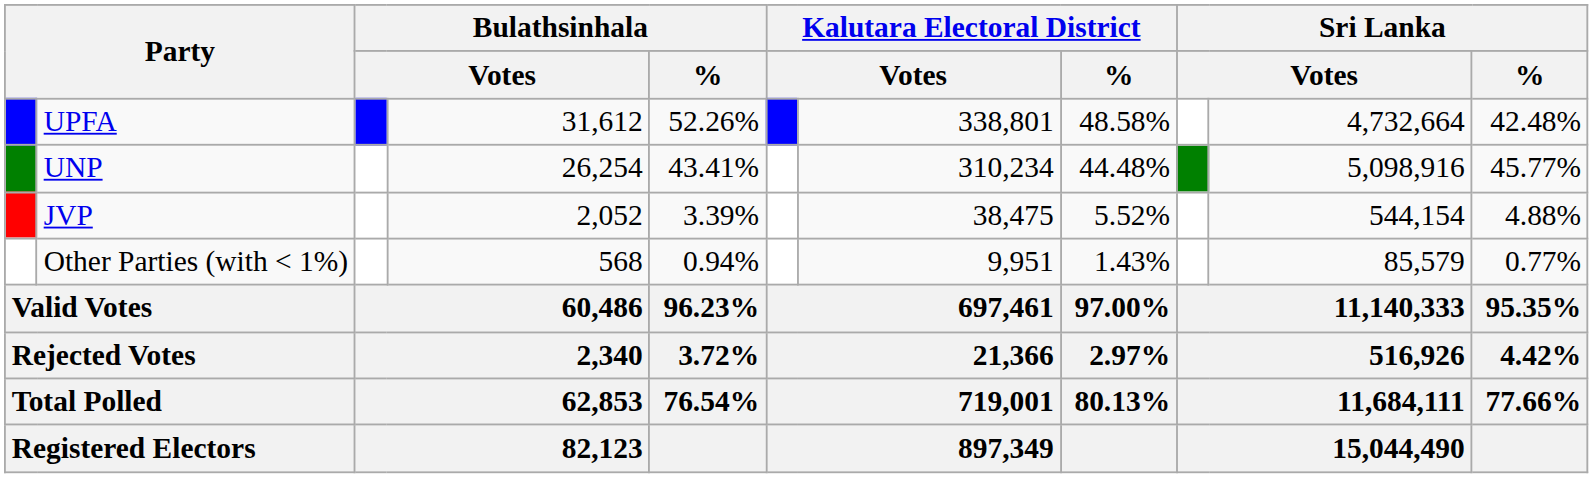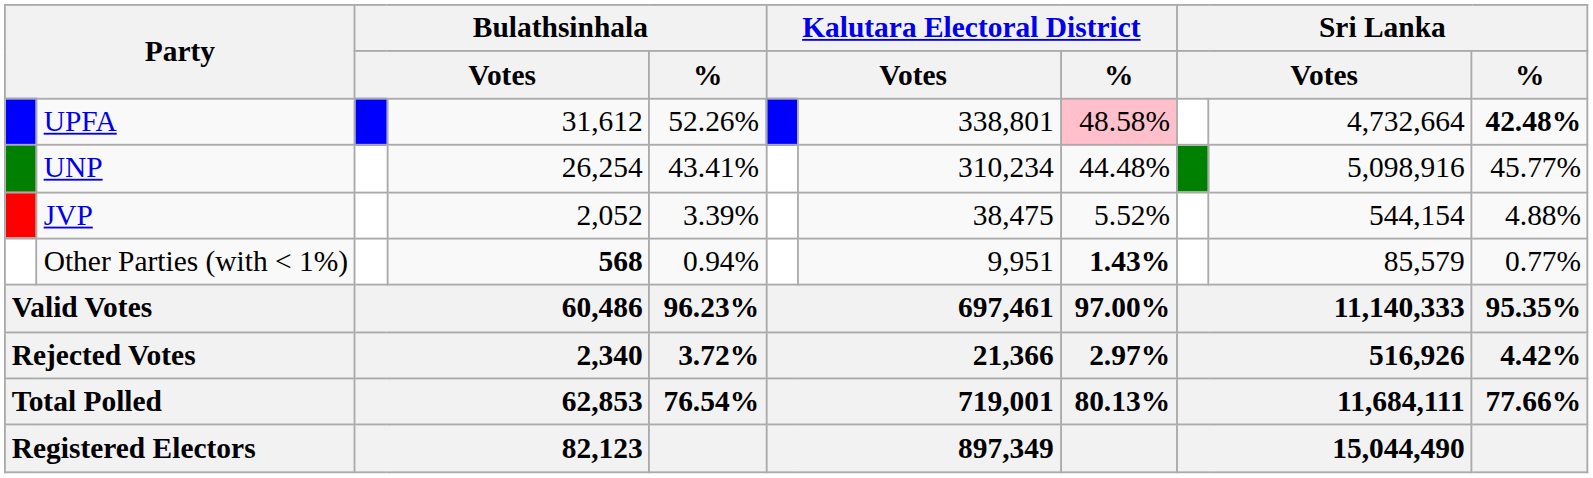(1125, 121) no background -> (1125, 121) pink background
(1536, 121) normal -> (1533, 121) bold
(621, 261) normal -> (621, 261) bold
(1132, 261) normal -> (1130, 261) bold
